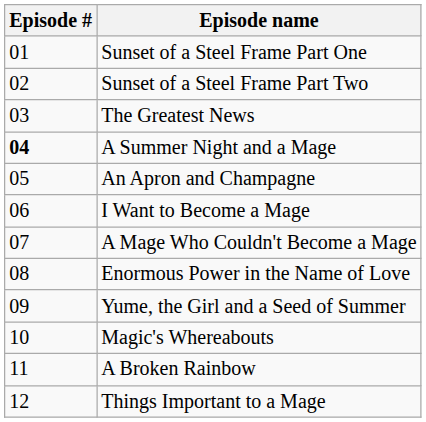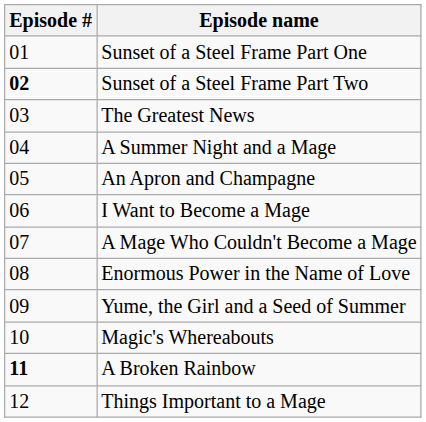(19, 83) normal -> (19, 83) bold
(19, 147) bold -> (19, 147) normal
(19, 369) normal -> (19, 369) bold
